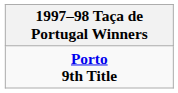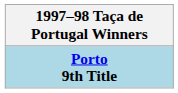(89, 66) no background -> (89, 66) lightblue background
